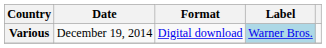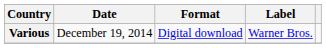(281, 33) lightblue background -> (281, 33) no background
